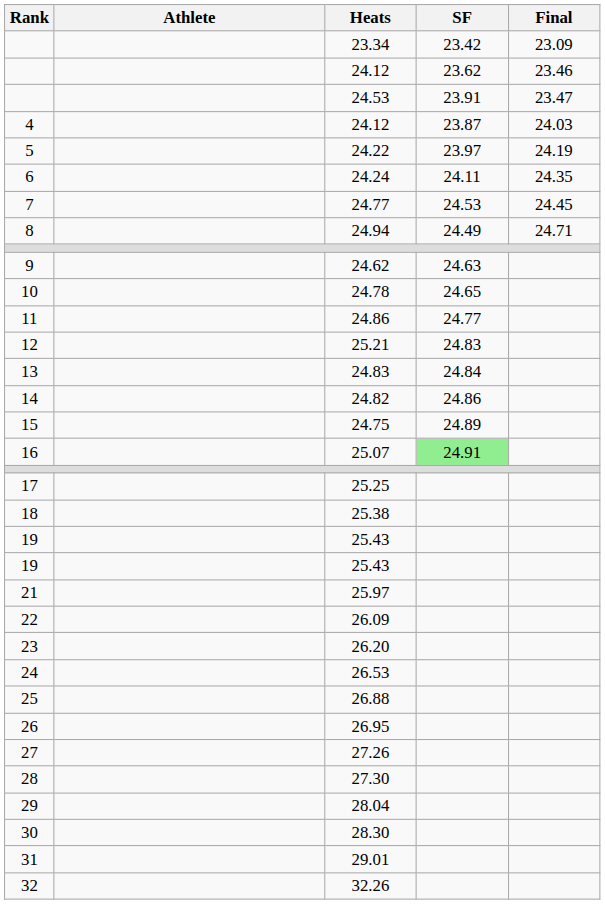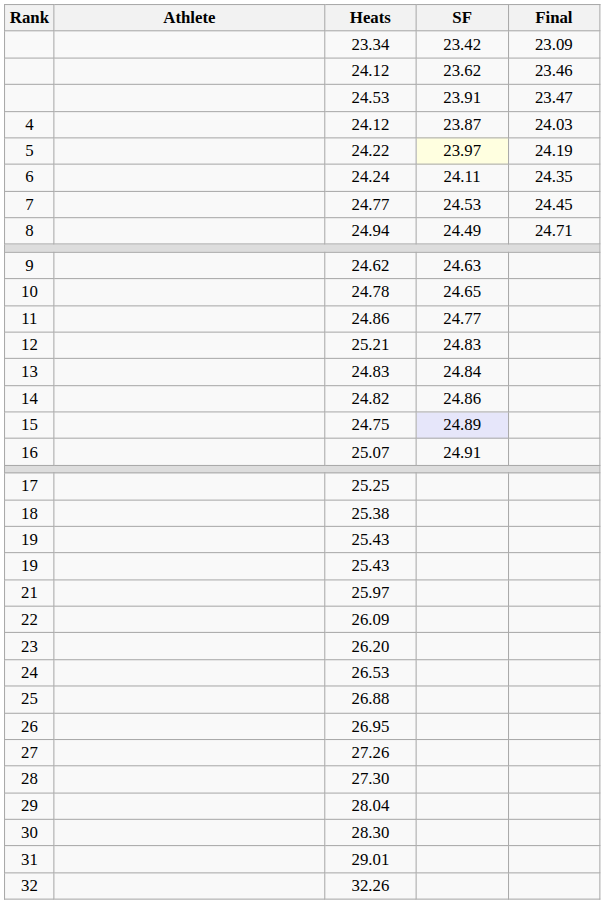(462, 151) no background -> (462, 151) lightyellow background
(462, 425) no background -> (462, 425) lavender background
(462, 451) lightgreen background -> (462, 451) no background
